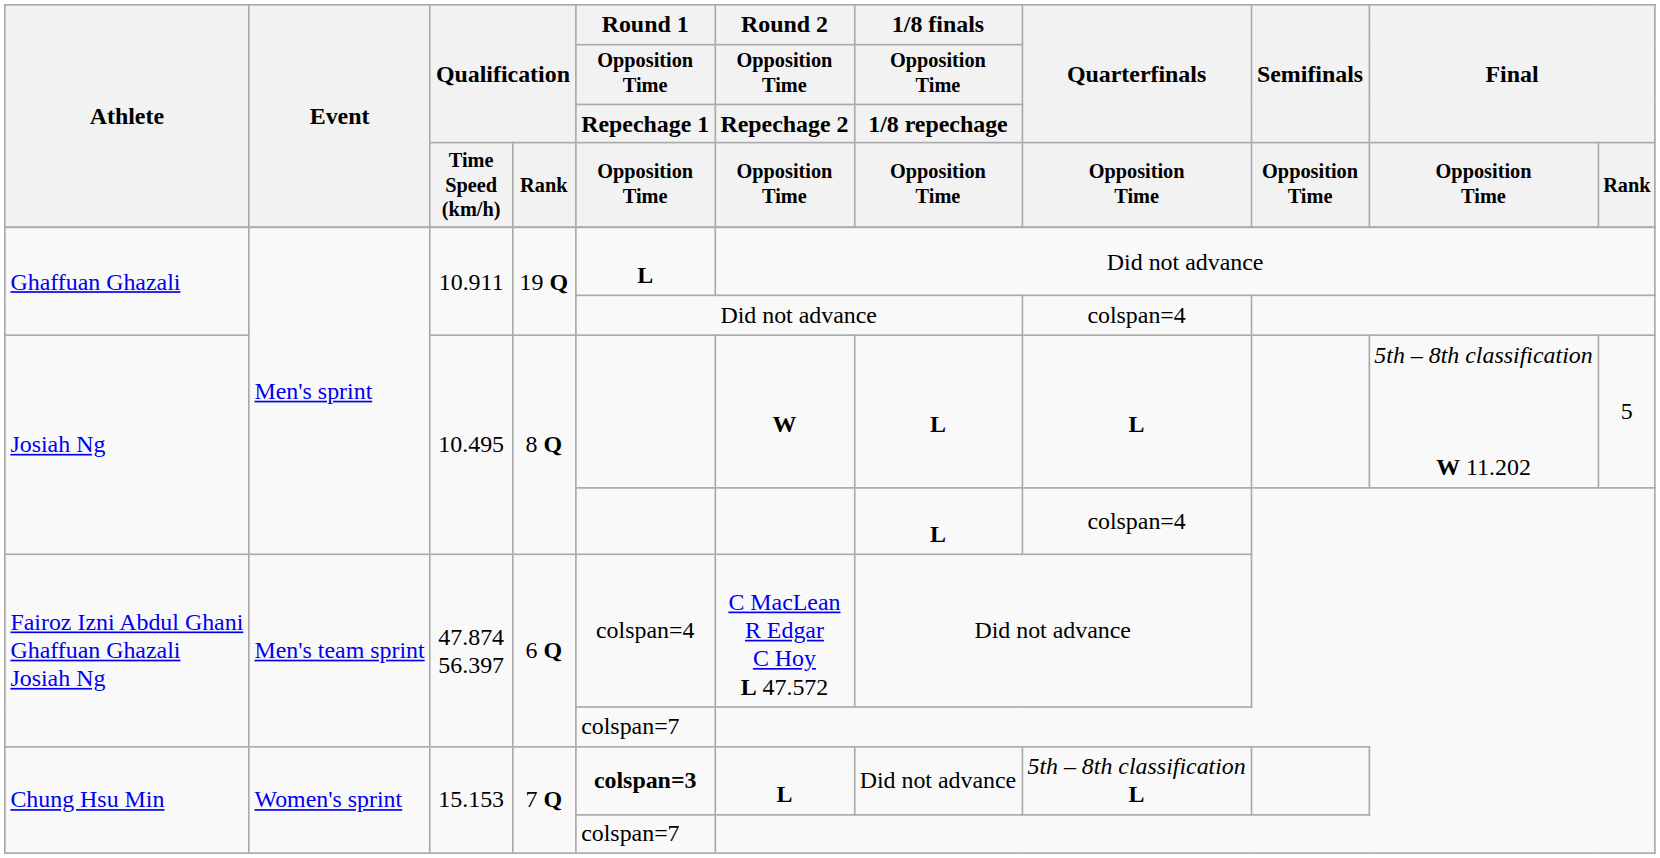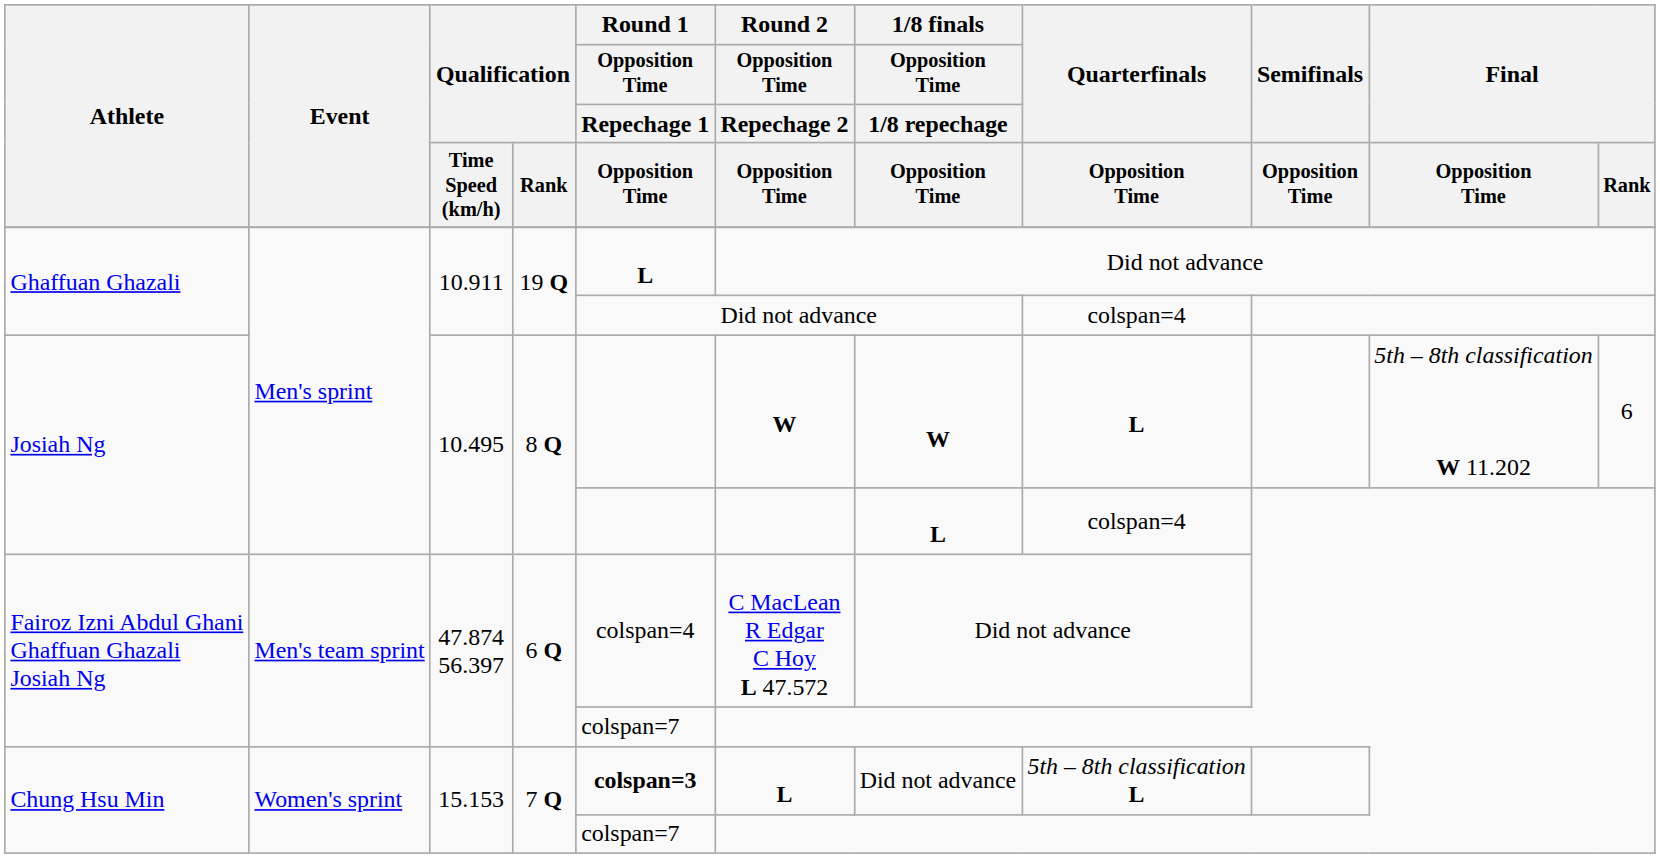(938, 425) L -> (938, 439) W
(1627, 410) 5 -> (1627, 410) 6
